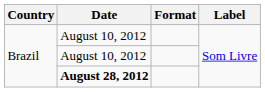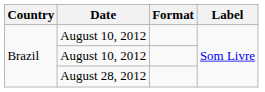(104, 76) bold -> (103, 76) normal
